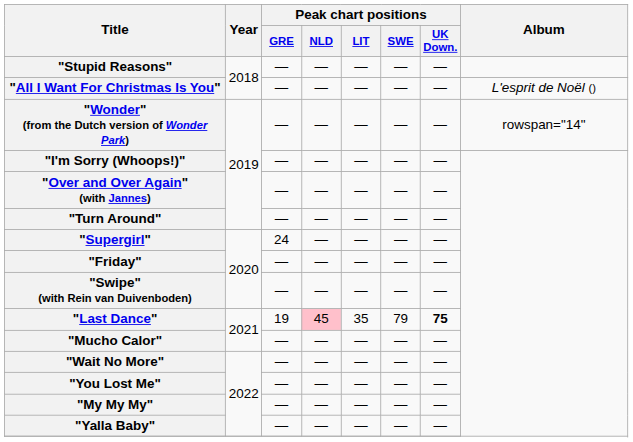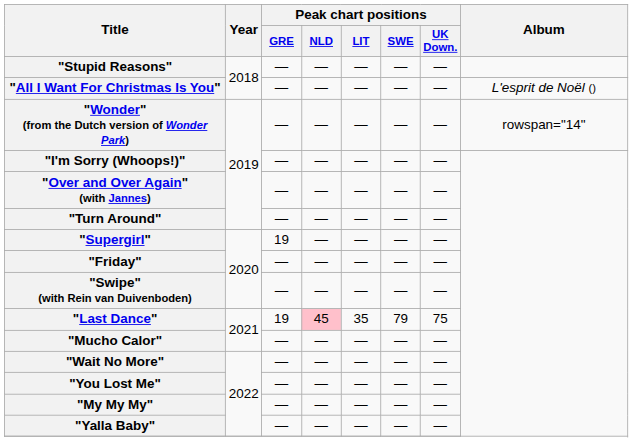(282, 240) 24 -> (282, 240) 19
(440, 319) bold -> (440, 319) normal
